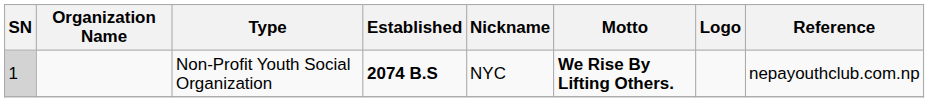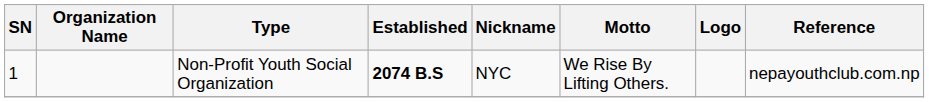(13, 73) lightgrey background -> (13, 73) no background
(616, 73) bold -> (616, 73) normal
